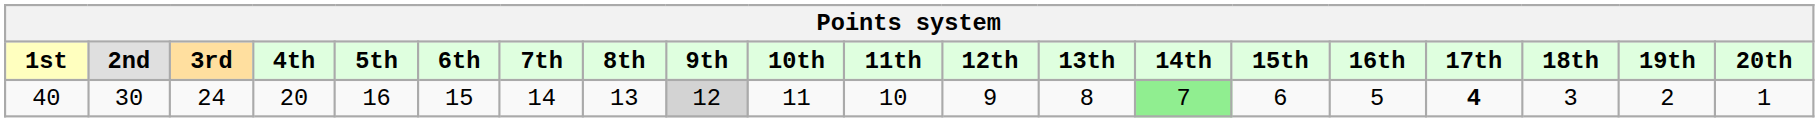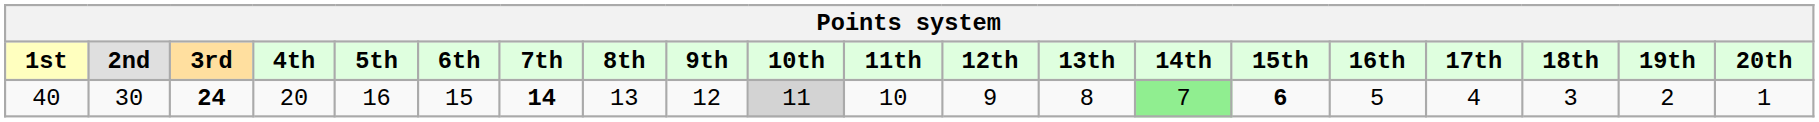(211, 98) normal -> (211, 98) bold
(542, 98) normal -> (542, 98) bold
(707, 98) lightgrey background -> (707, 98) no background
(796, 98) no background -> (796, 98) lightgrey background
(1280, 98) normal -> (1280, 98) bold
(1474, 98) bold -> (1474, 98) normal
